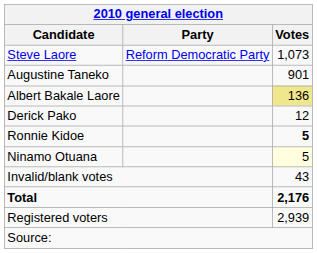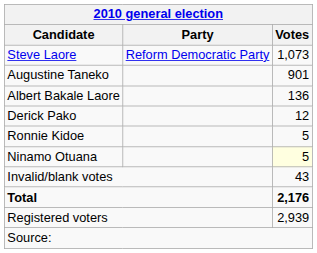(298, 95) khaki background -> (298, 95) no background
(306, 136) bold -> (306, 136) normal
